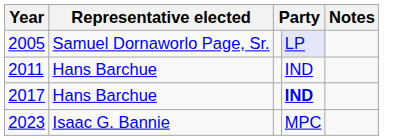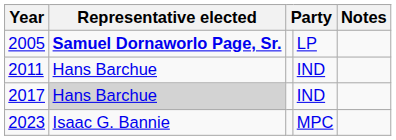(161, 43) normal -> (167, 43) bold
(295, 43) lavender background -> (307, 43) no background
(105, 95) no background -> (105, 95) lightgrey background
(299, 95) bold -> (311, 95) normal
